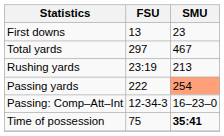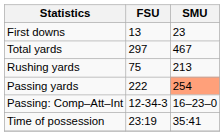(143, 67) 23:19 -> (135, 67) 75
(135, 121) 75 -> (143, 121) 23:19
(187, 121) bold -> (187, 121) normal
